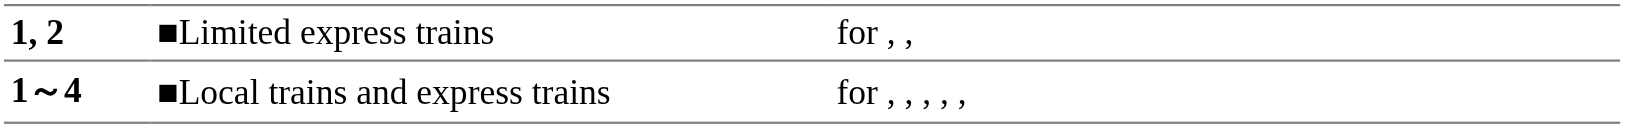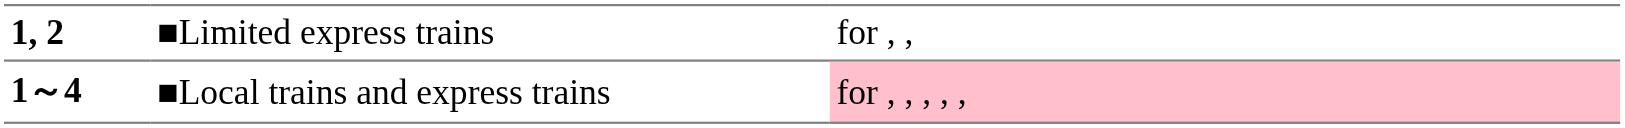(902, 91) no background -> (902, 91) pink background
